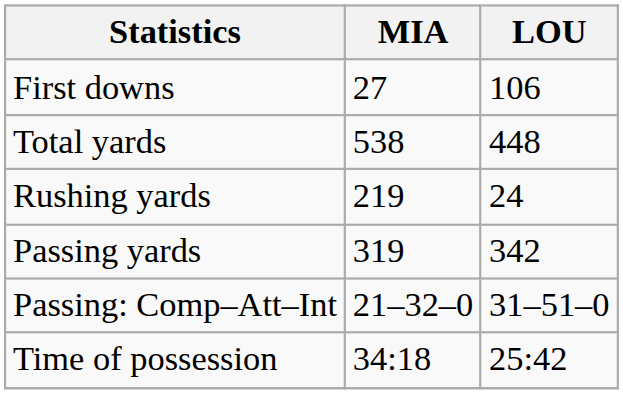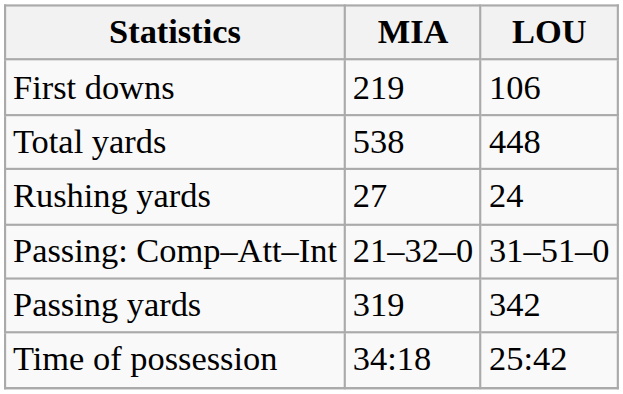(370, 86) 27 -> (379, 86) 219
(379, 195) 219 -> (370, 195) 27
rows swapped: (107, 250) <-> (175, 304)
